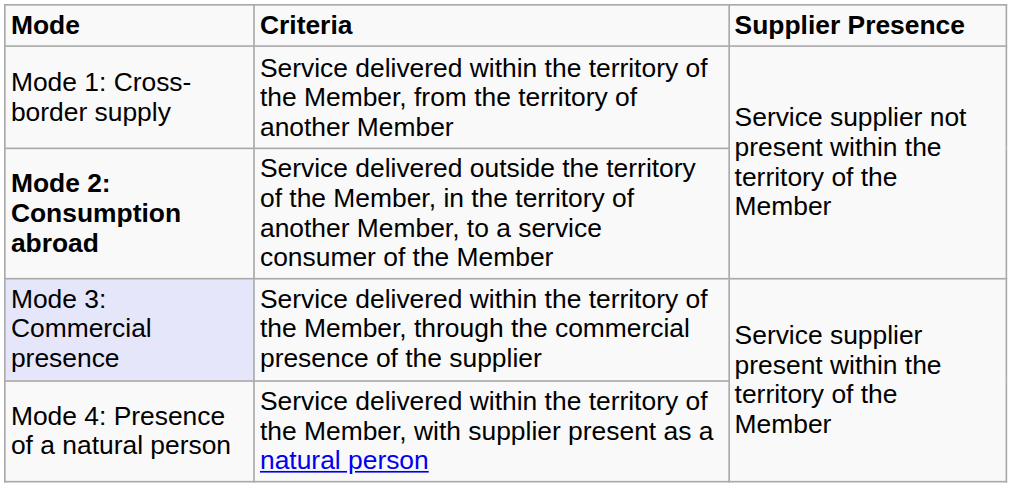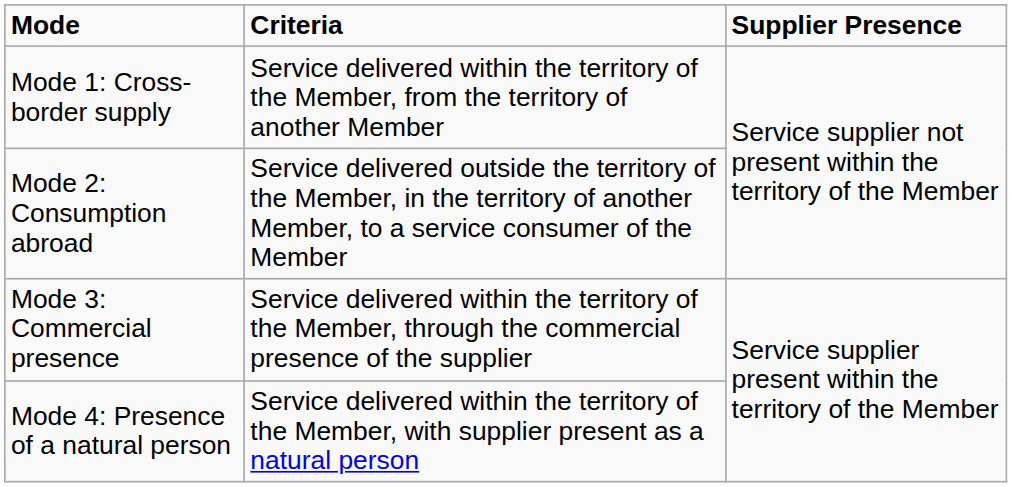(96, 213) bold -> (89, 213) normal
(81, 329) lavender background -> (81, 329) no background
